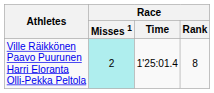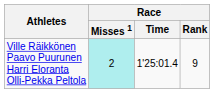(195, 64) 8 -> (195, 64) 9
